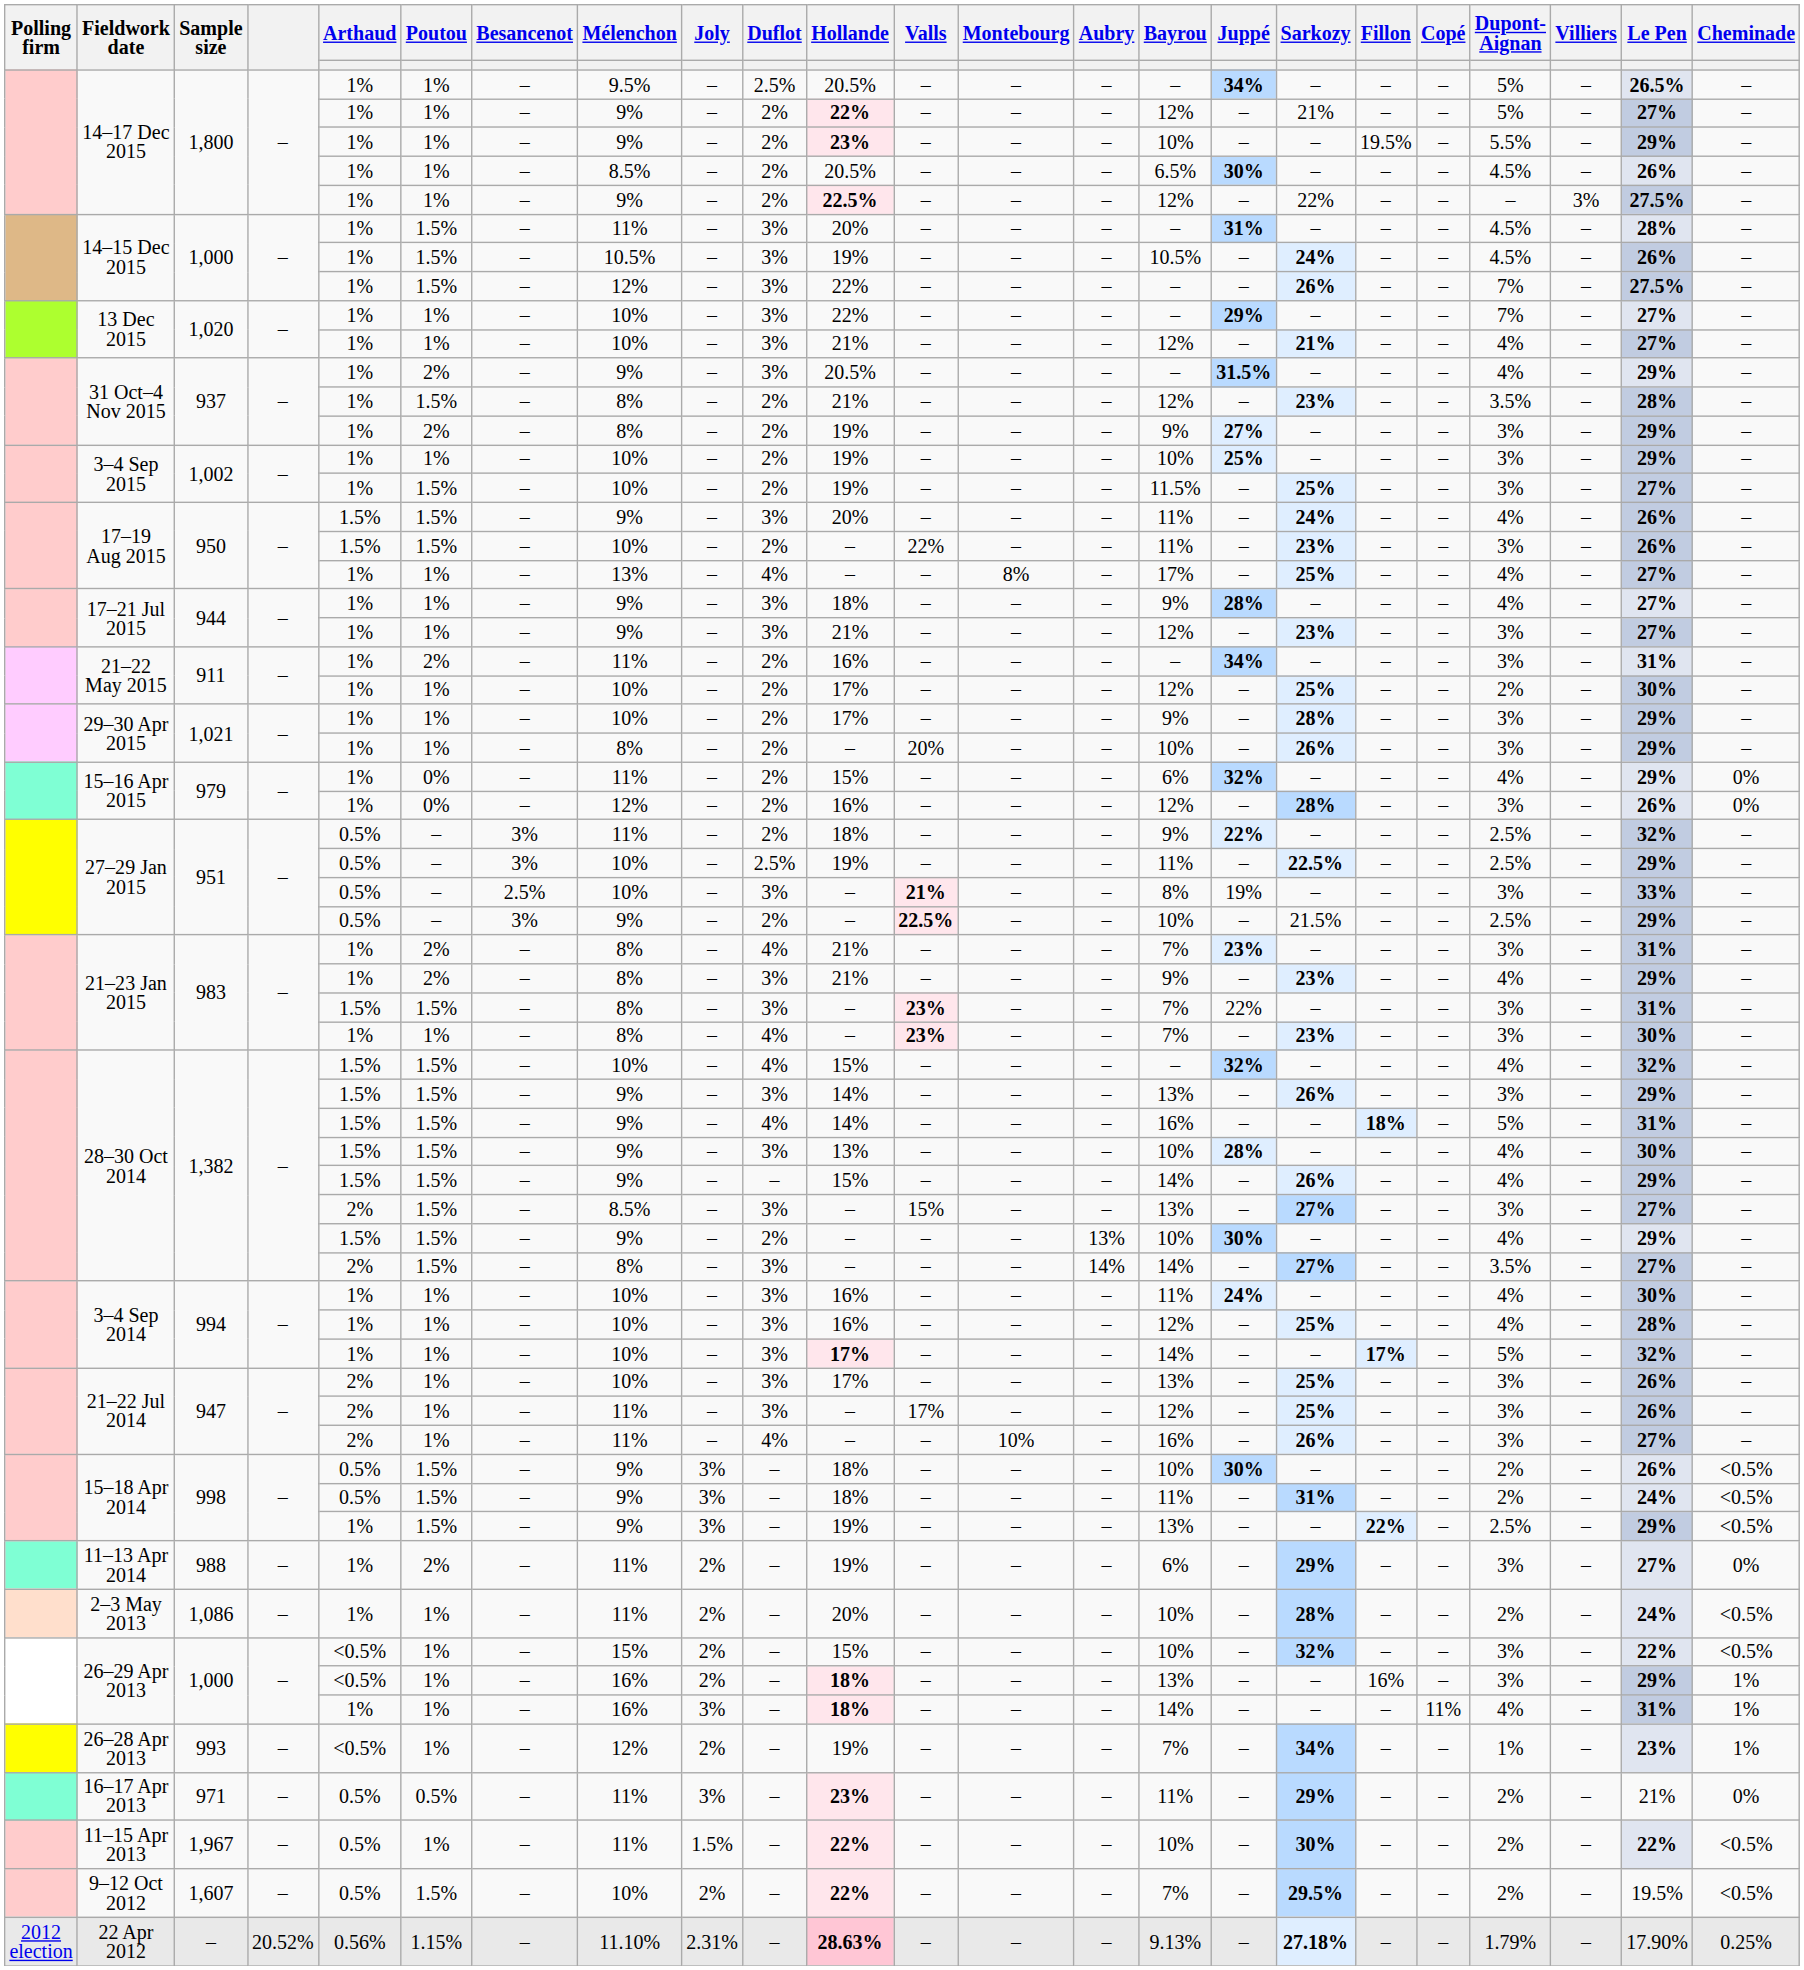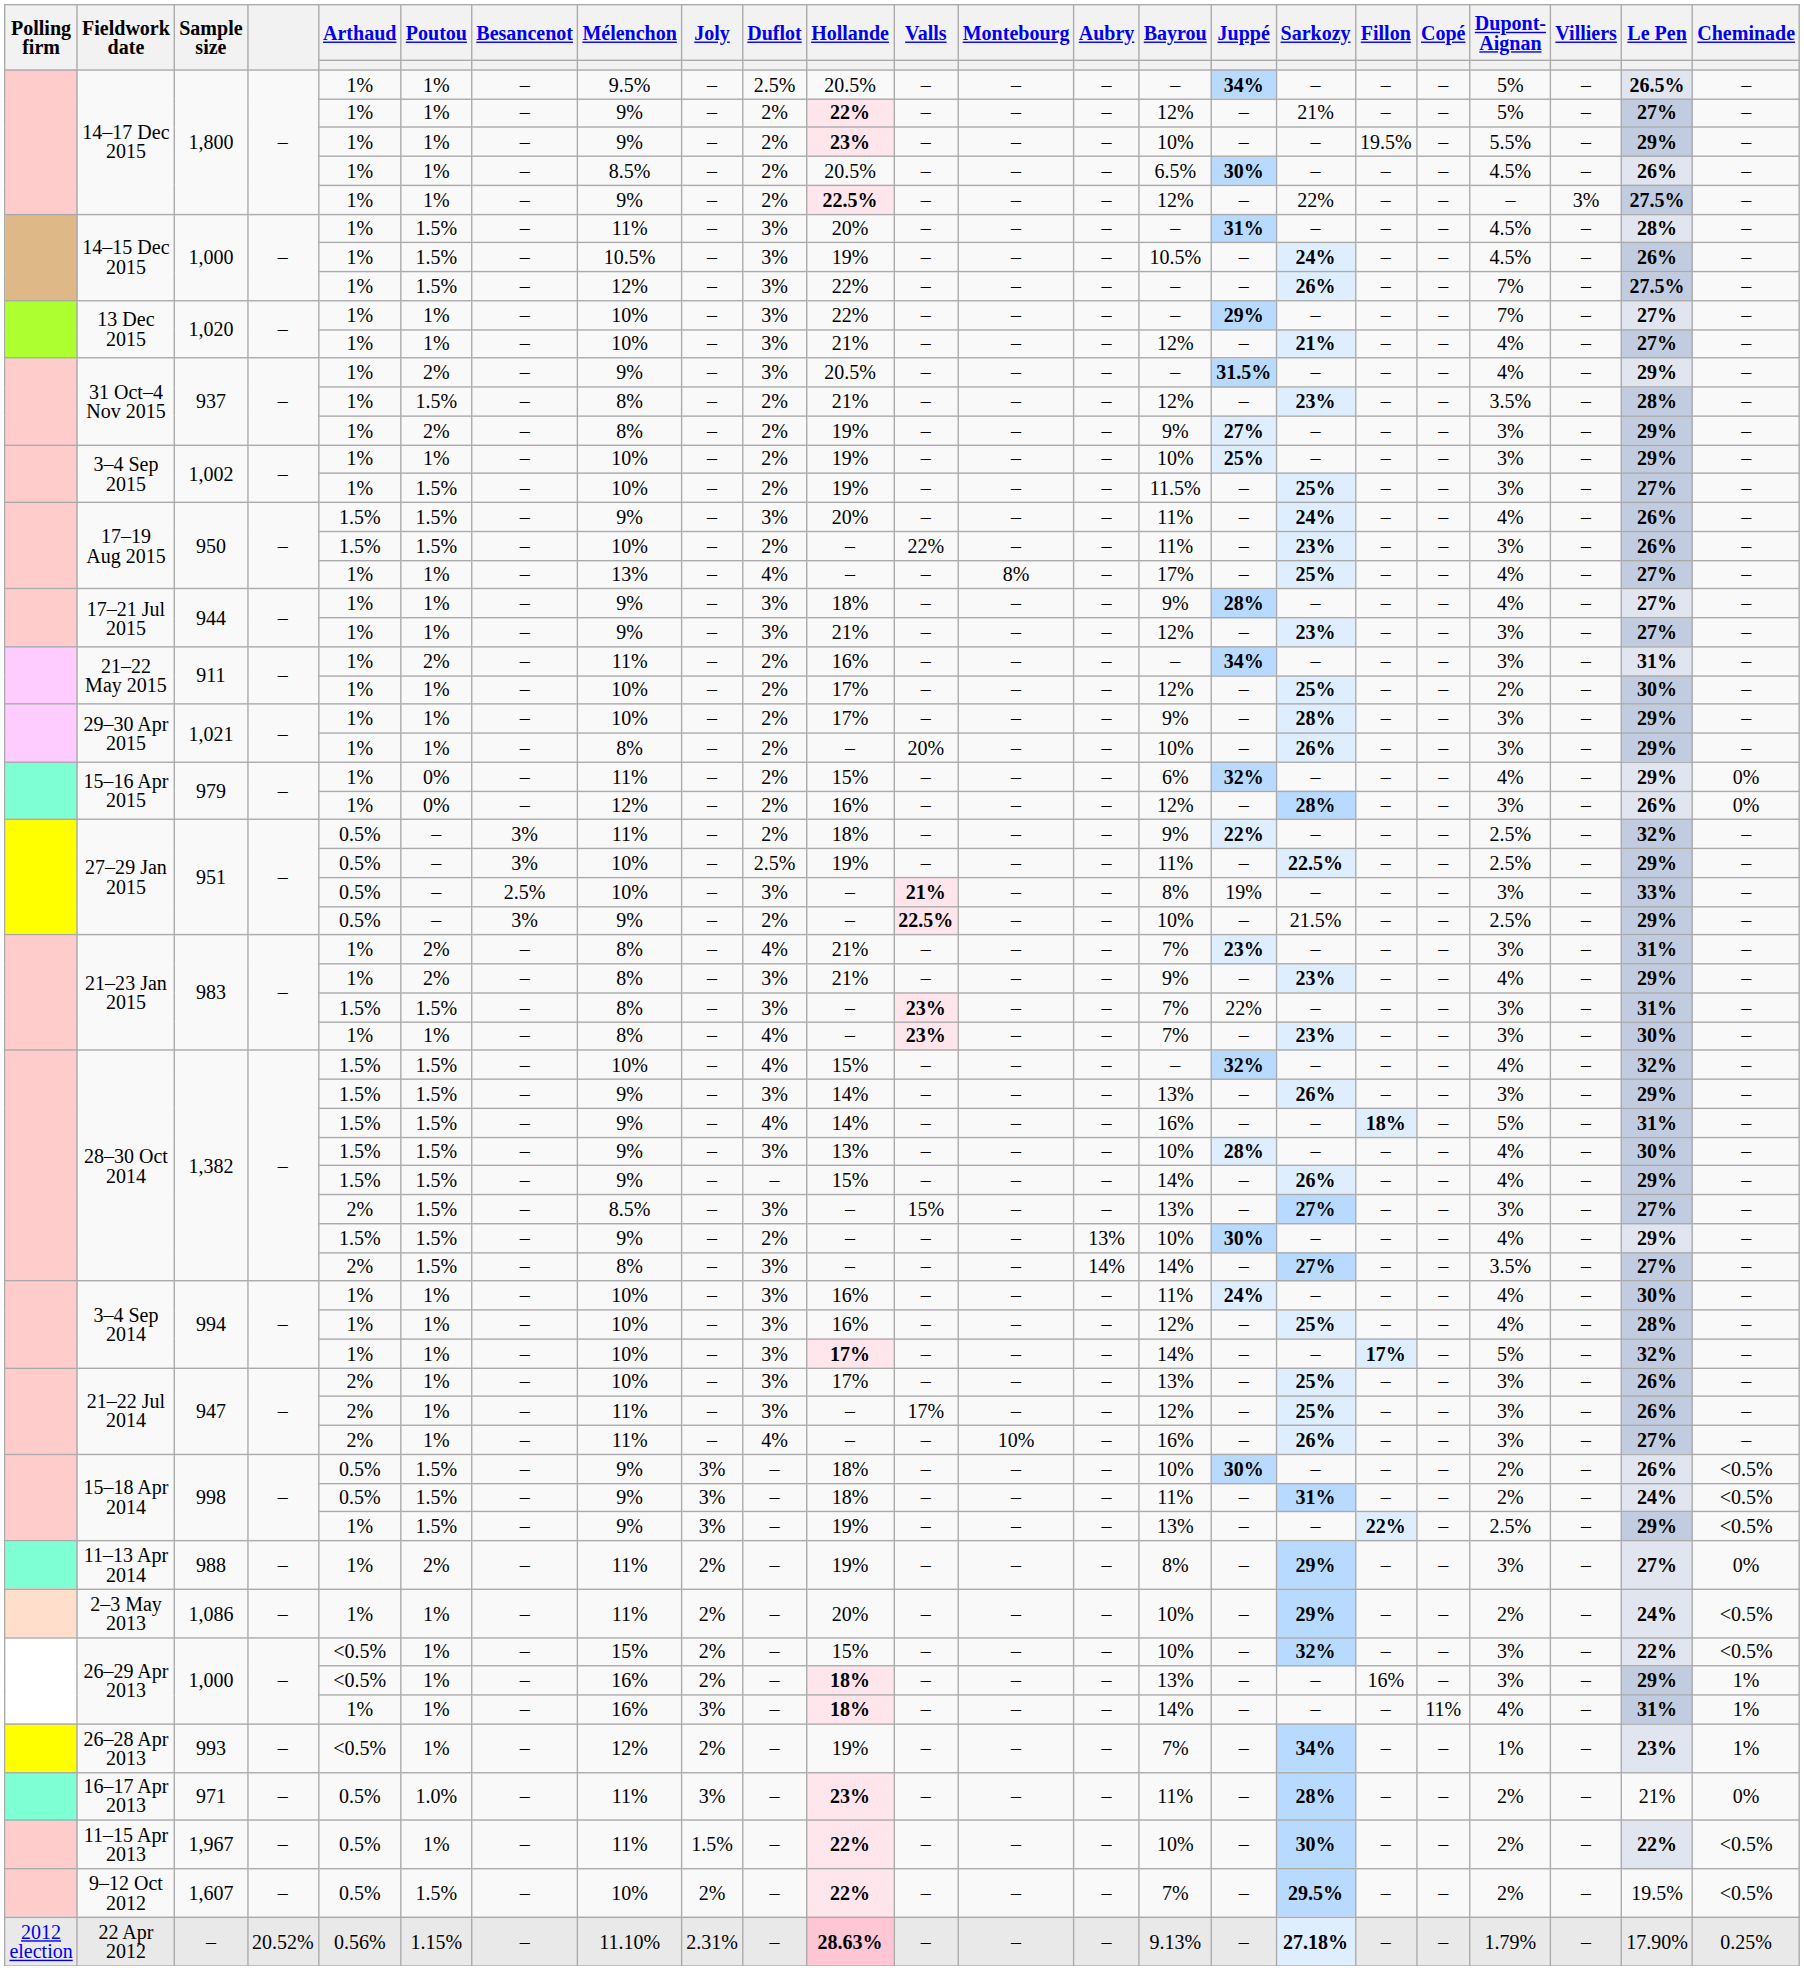(1175, 1565) 6% -> (1175, 1565) 8%
(1316, 1613) 28% -> (1316, 1613) 29%
(436, 1797) 0.5% -> (436, 1797) 1.0%
(1316, 1797) 29% -> (1316, 1797) 28%
